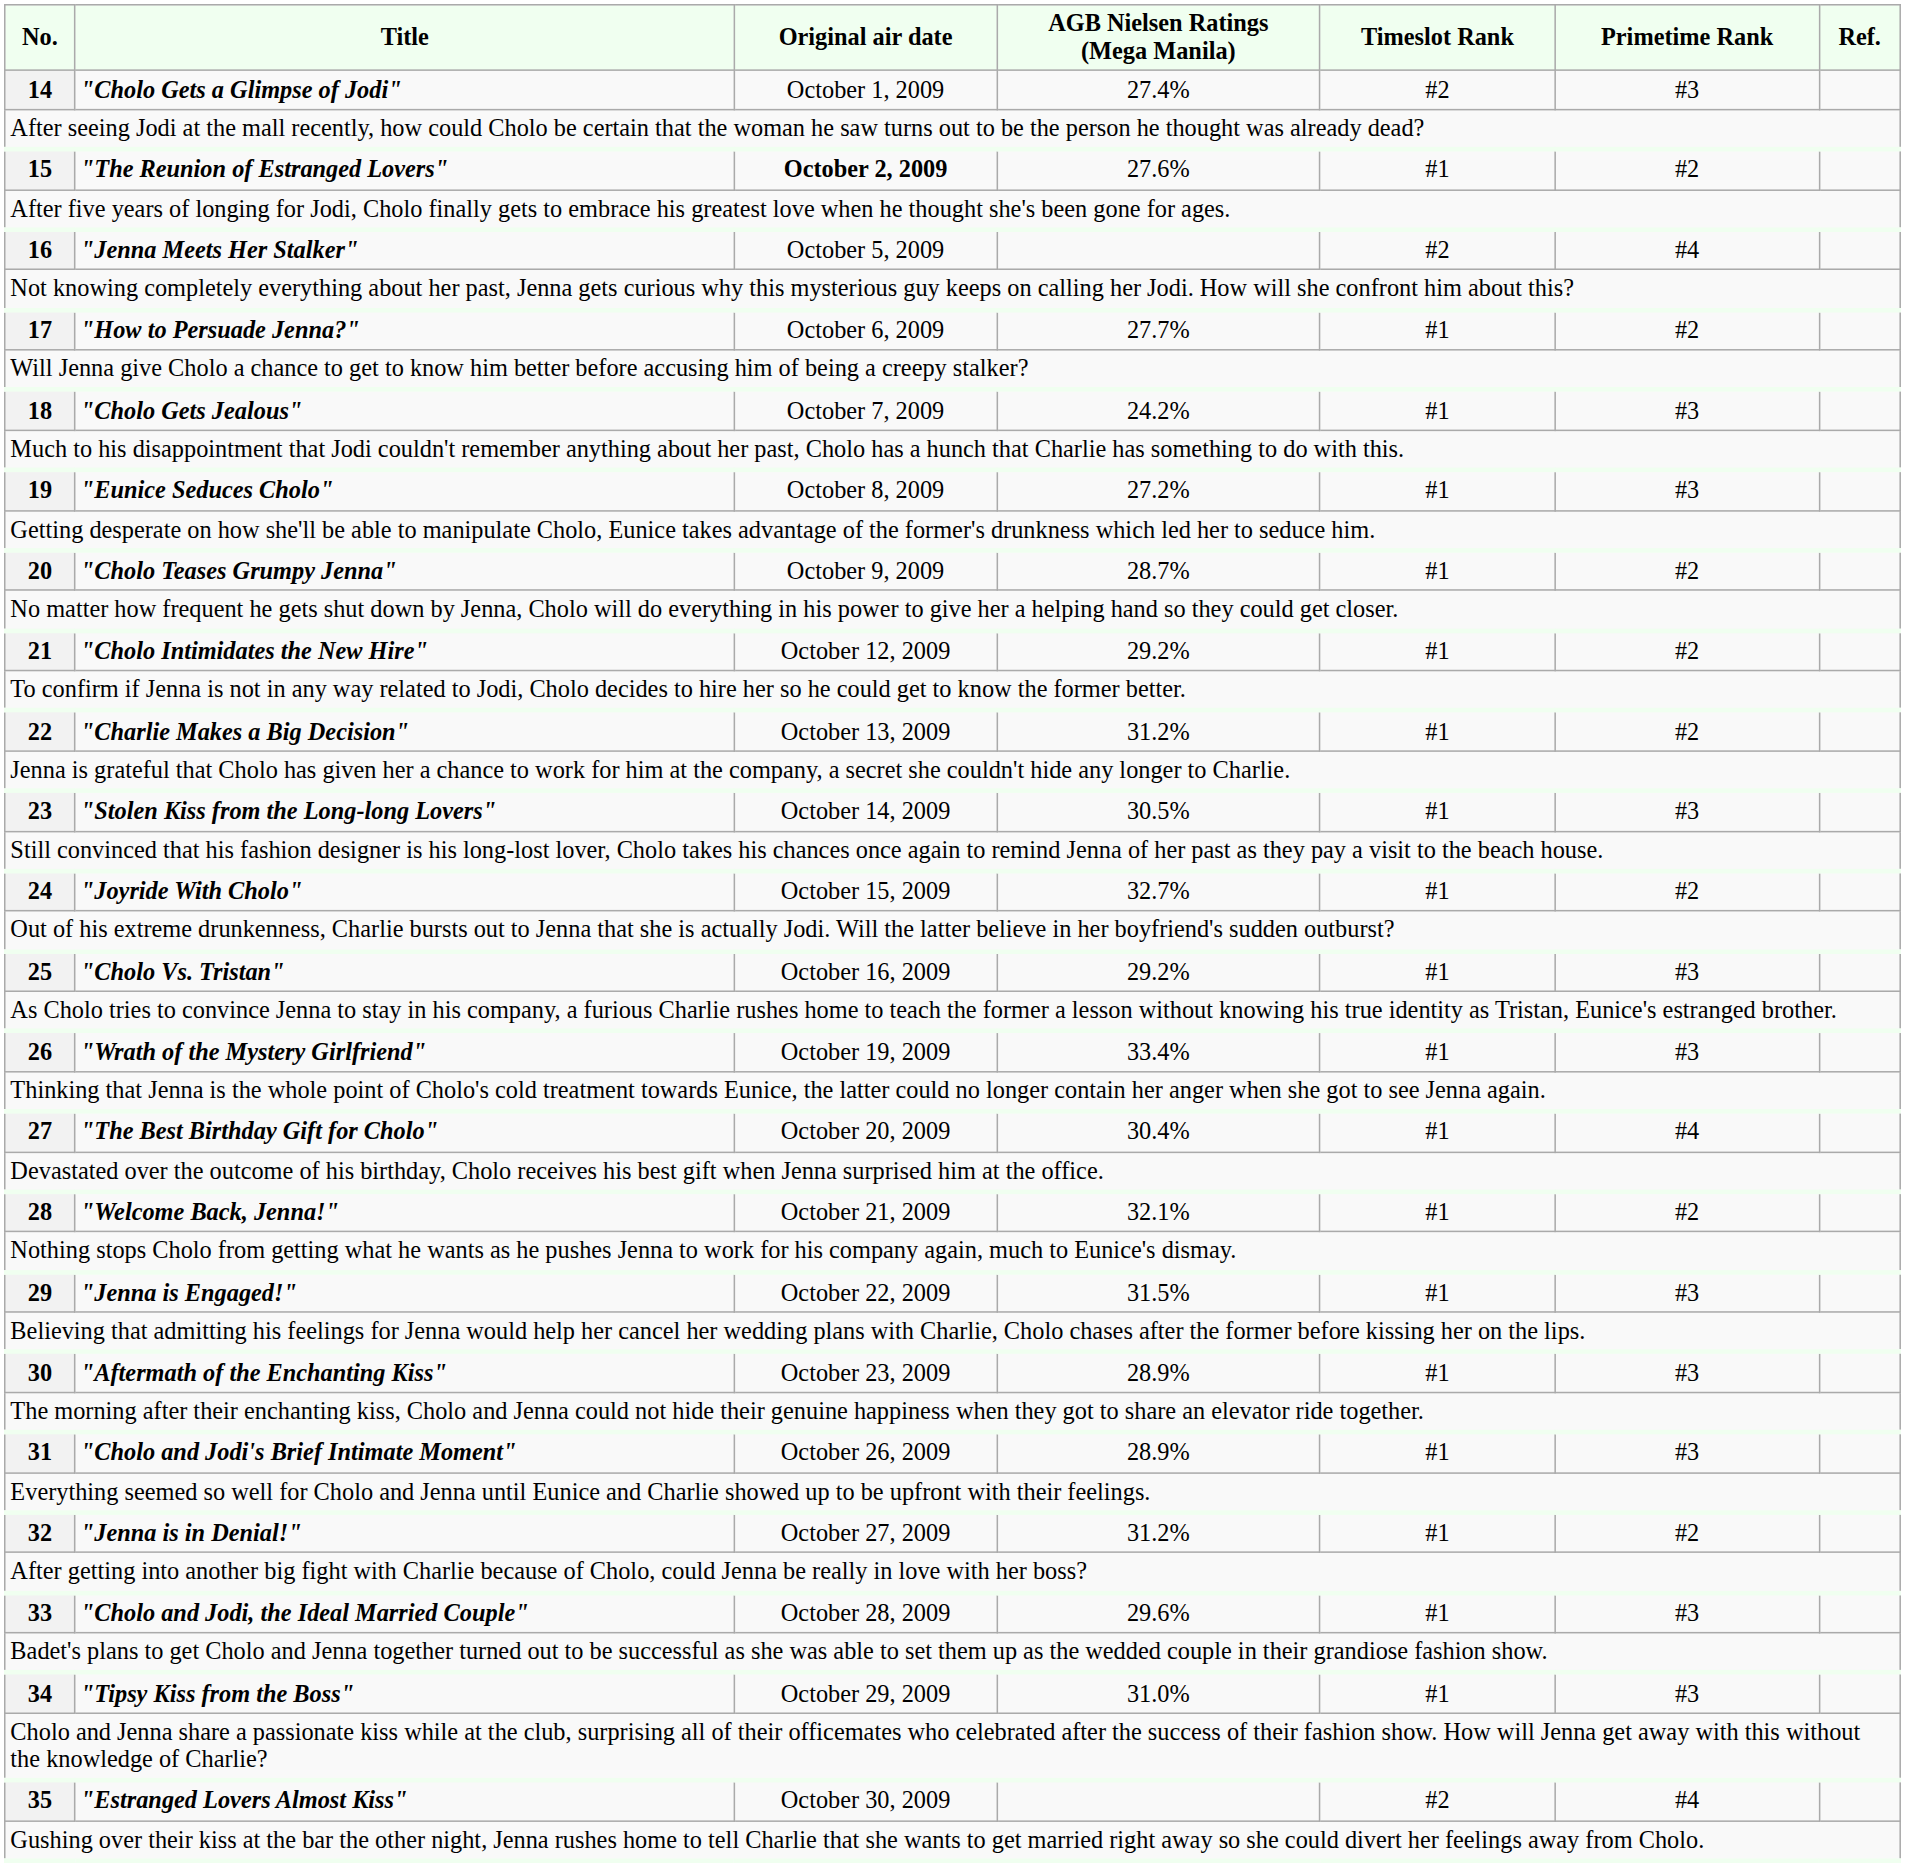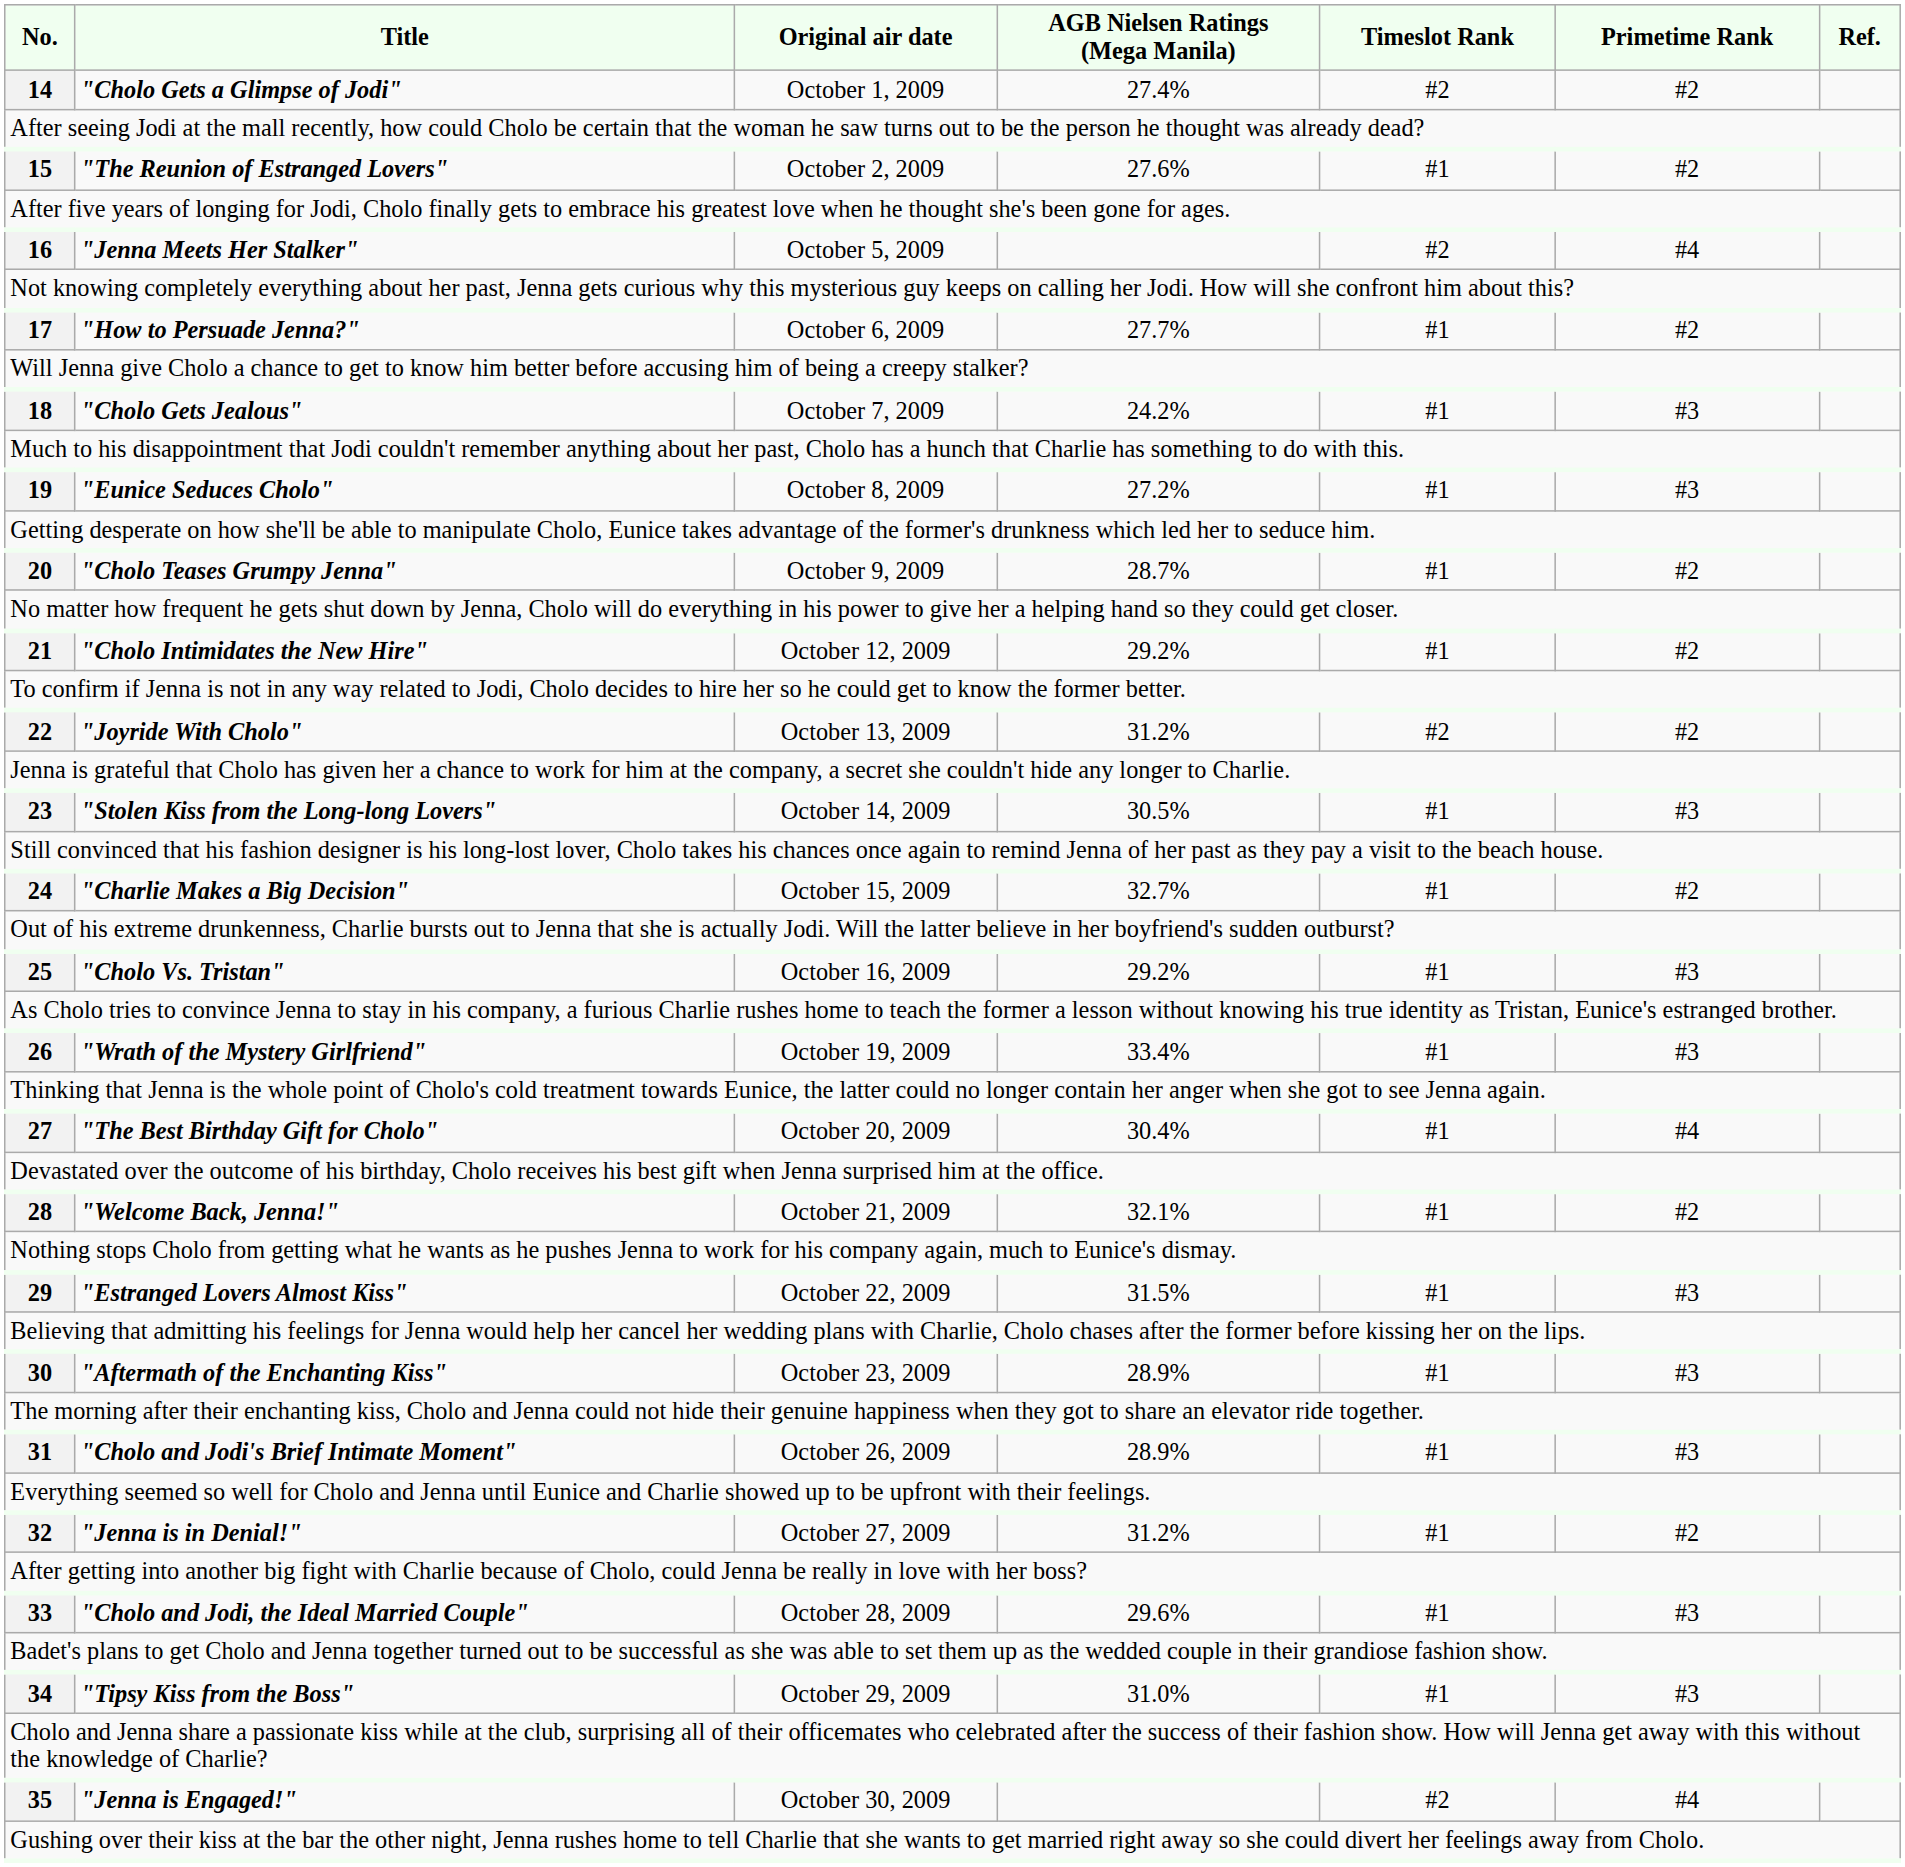(1687, 89) #3 -> (1687, 89) #2
(866, 169) bold -> (866, 169) normal
(245, 731) "Charlie Makes a Big Decision" -> (192, 731) "Joyride With Cholo"
(1437, 731) #1 -> (1437, 731) #2
(192, 891) "Joyride With Cholo" -> (245, 891) "Charlie Makes a Big Decision"
(189, 1292) "Jenna is Engaged!" -> (244, 1292) "Estranged Lovers Almost Kiss"
(244, 1800) "Estranged Lovers Almost Kiss" -> (189, 1800) "Jenna is Engaged!"
